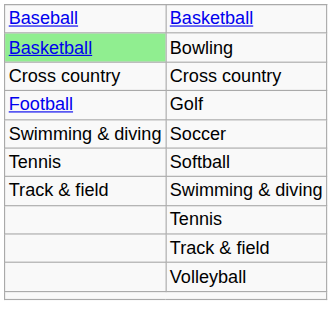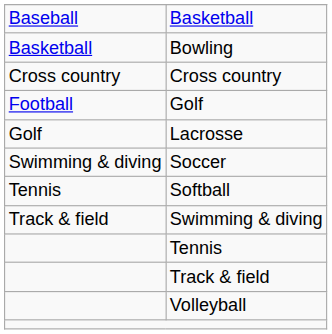(50, 47) lightgreen background -> (50, 47) no background
+ row: (206, 133)
